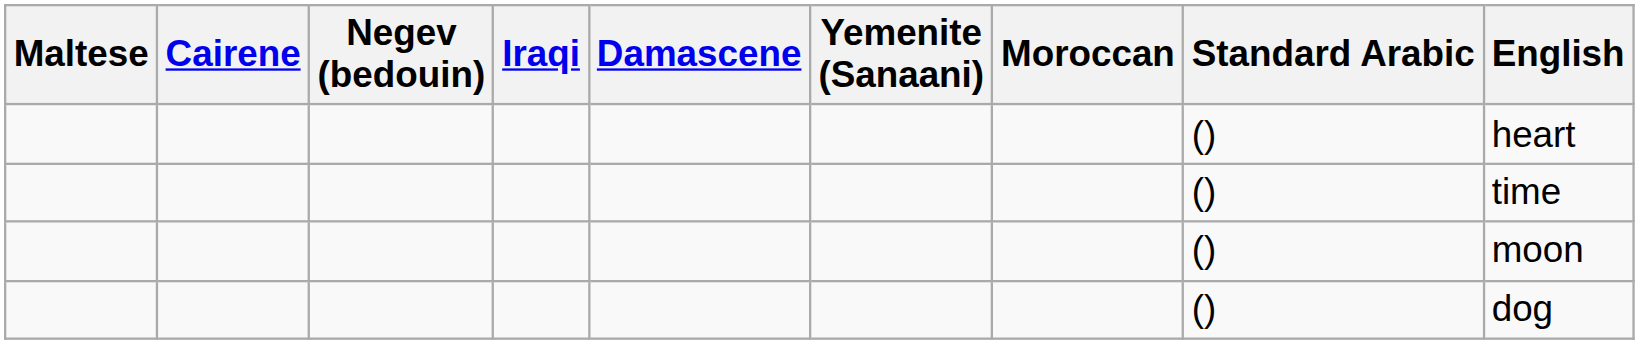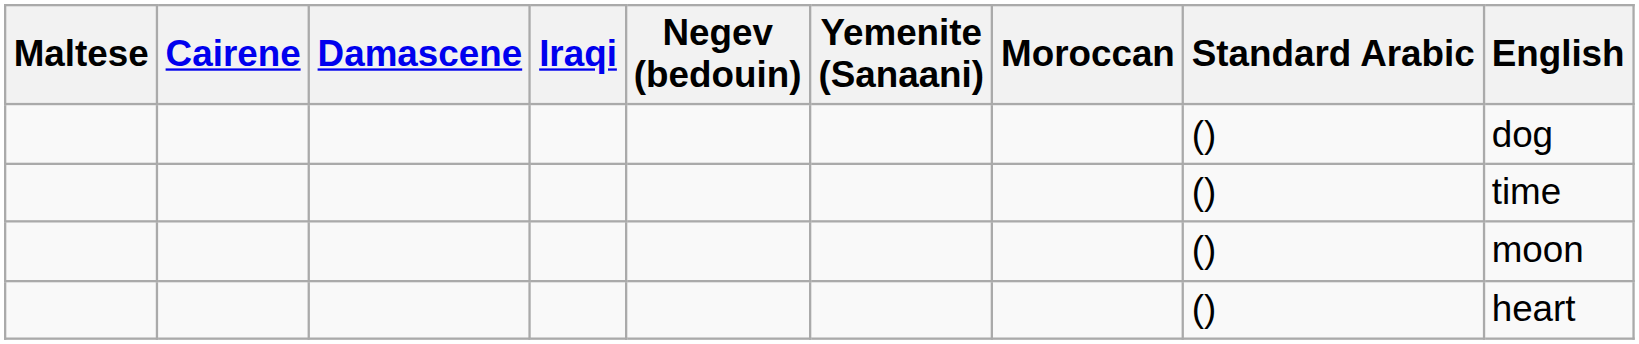columns swapped: (699, 54) <-> (401, 54)
(1534, 133) heart -> (1522, 133) dog
(1522, 308) dog -> (1534, 308) heart
